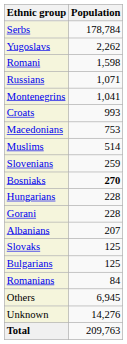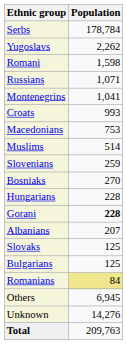(112, 180) bold -> (112, 180) normal
(112, 213) normal -> (112, 213) bold
(115, 280) no background -> (115, 280) khaki background
